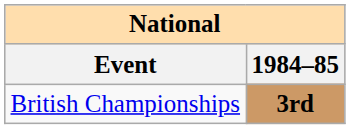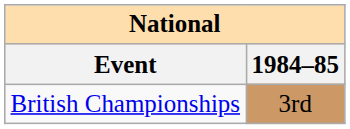(295, 103) bold -> (295, 103) normal
